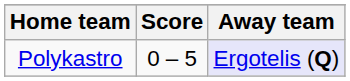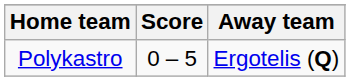(276, 57) lavender background -> (276, 57) no background
